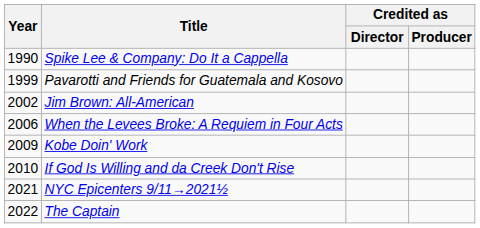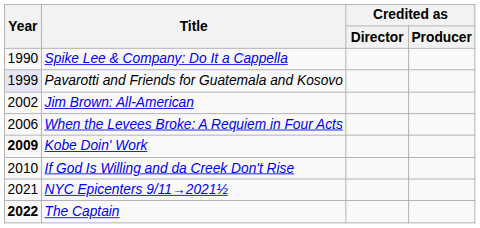(23, 80) no background -> (23, 80) lavender background
(23, 146) normal -> (23, 146) bold
(23, 211) normal -> (23, 211) bold
